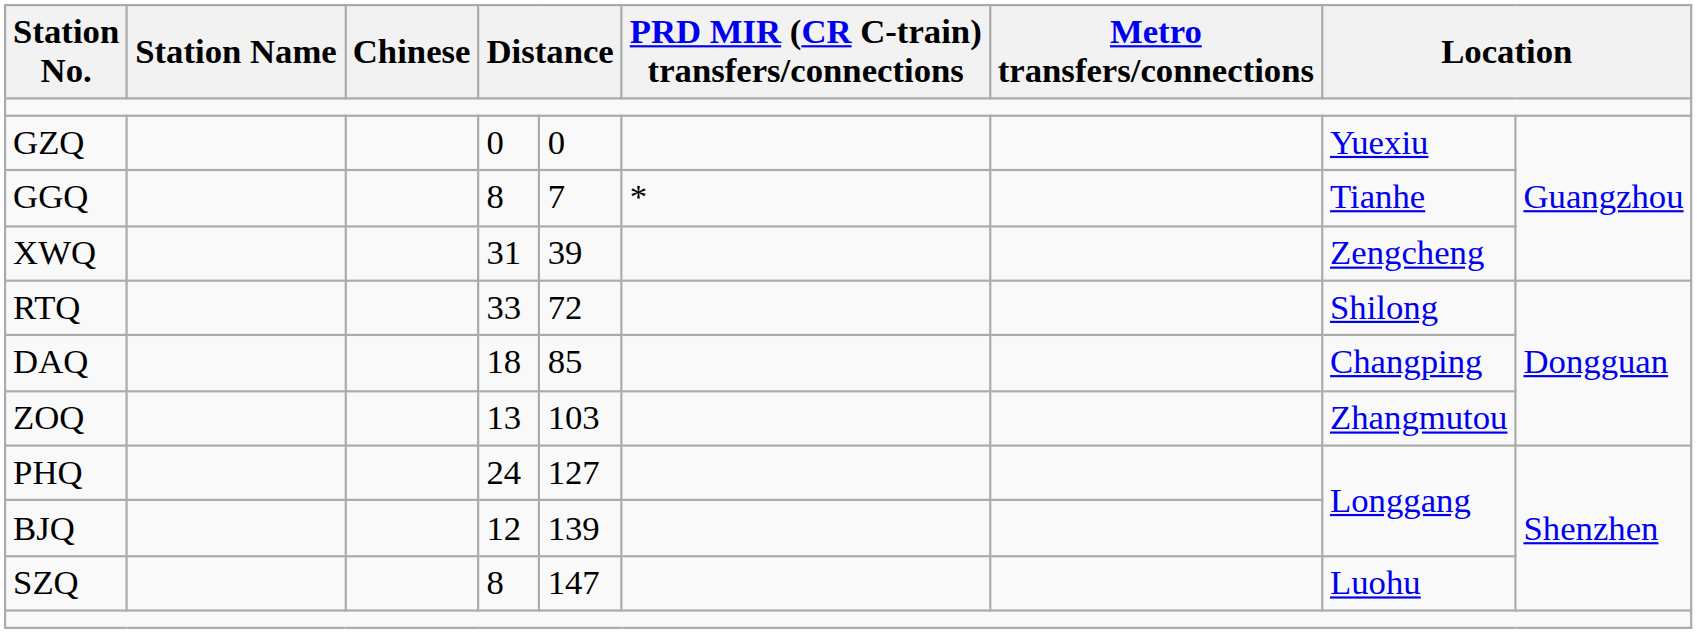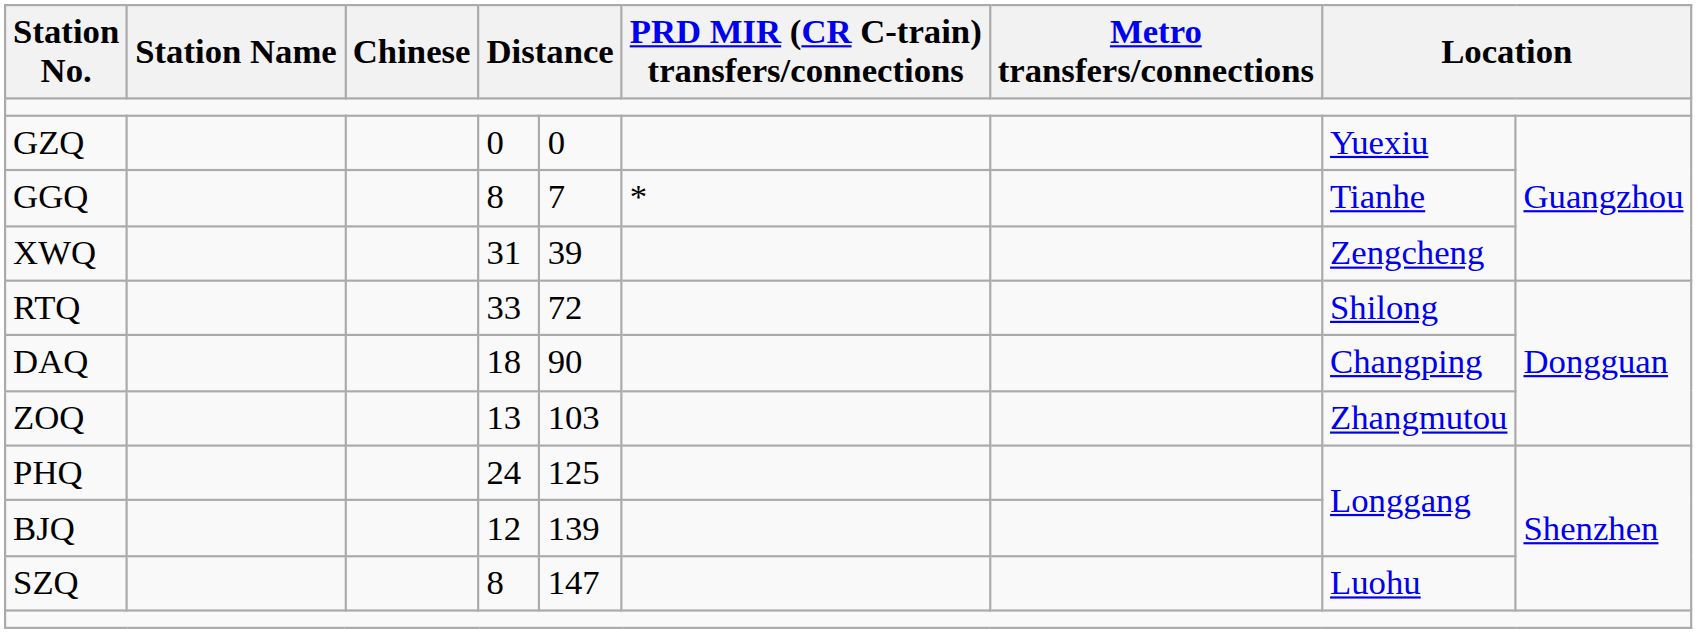(565, 362) 85 -> (565, 362) 90
(574, 472) 127 -> (574, 472) 125
